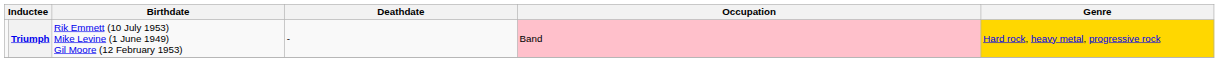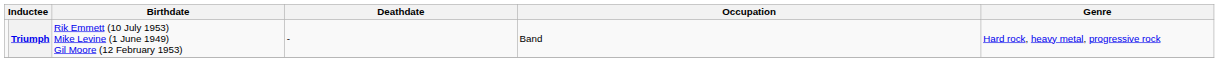(531, 38) pink background -> (531, 38) no background
(1072, 38) gold background -> (1072, 38) no background
